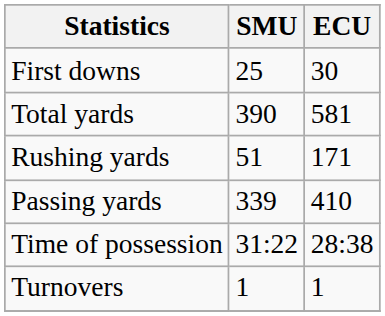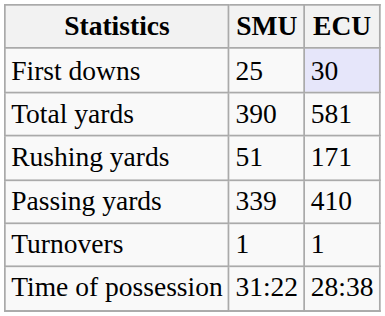(325, 69) no background -> (325, 69) lavender background
rows swapped: (67, 288) <-> (117, 244)
